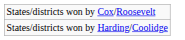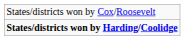(87, 27) normal -> (92, 27) bold
